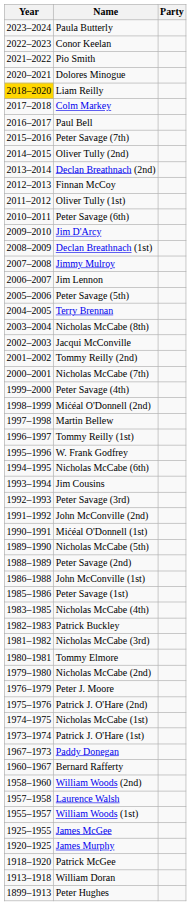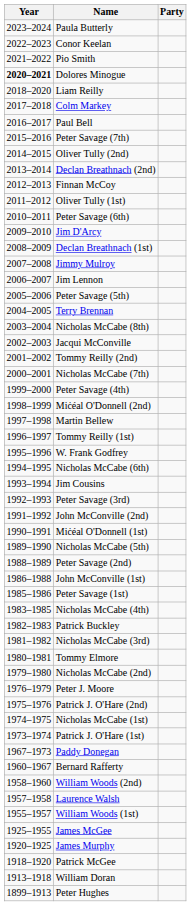(29, 75) normal -> (29, 75) bold
(29, 91) gold background -> (29, 91) no background
